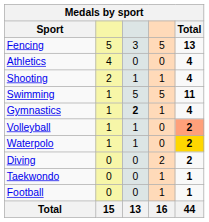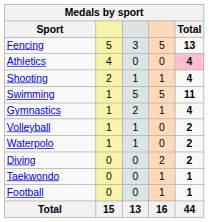(189, 62) no background -> (189, 62) pink background
(135, 111) bold -> (135, 111) normal
(189, 128) lightsalmon background -> (189, 128) no background
(189, 144) gold background -> (189, 144) no background
